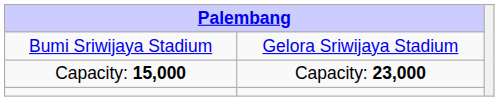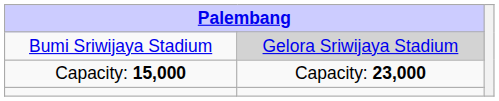(360, 45) no background -> (360, 45) lightgrey background
